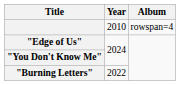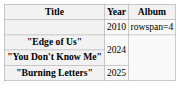(117, 73) 2022 -> (117, 73) 2025
